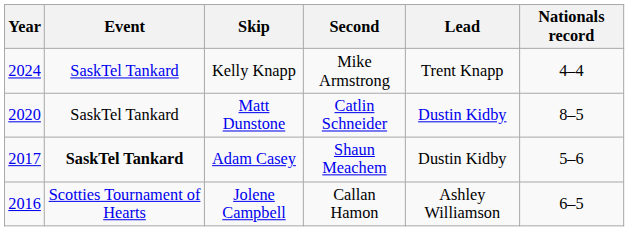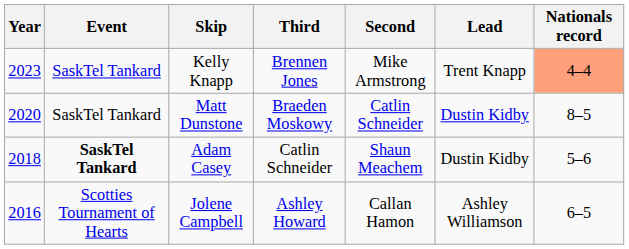+ column: (299, 26)
(25, 70) 2024 -> (25, 70) 2023
(571, 70) no background -> (579, 70) lightsalmon background
(25, 159) 2017 -> (25, 159) 2018
